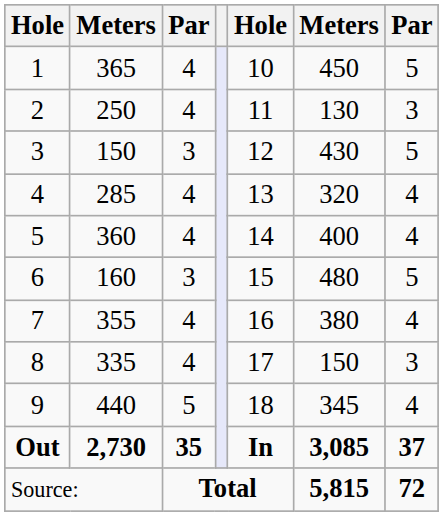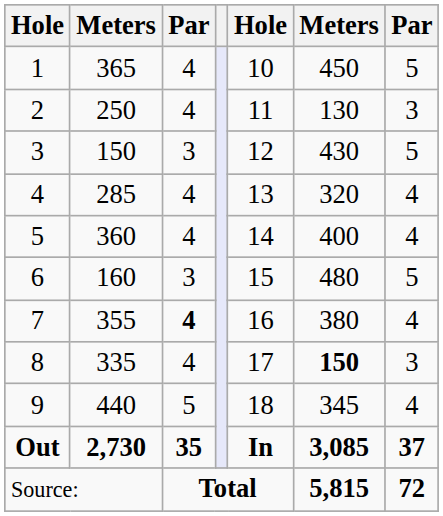(189, 320) normal -> (189, 320) bold
(339, 362) normal -> (339, 362) bold
